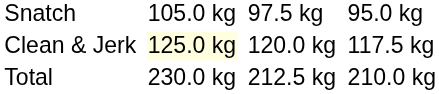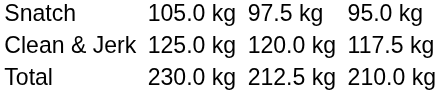(192, 45) lightyellow background -> (192, 45) no background
